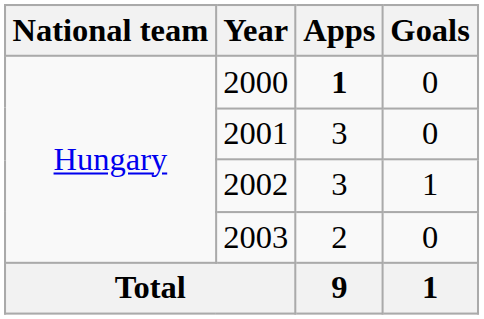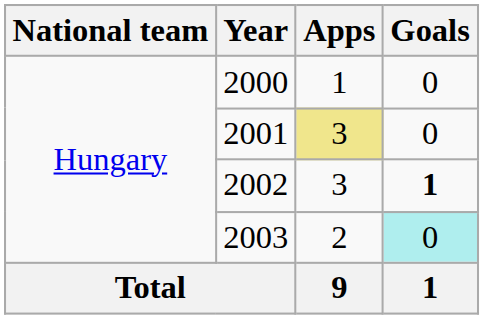(339, 81) bold -> (339, 81) normal
(339, 133) no background -> (339, 133) khaki background
(430, 184) normal -> (430, 184) bold
(430, 236) no background -> (430, 236) paleturquoise background
